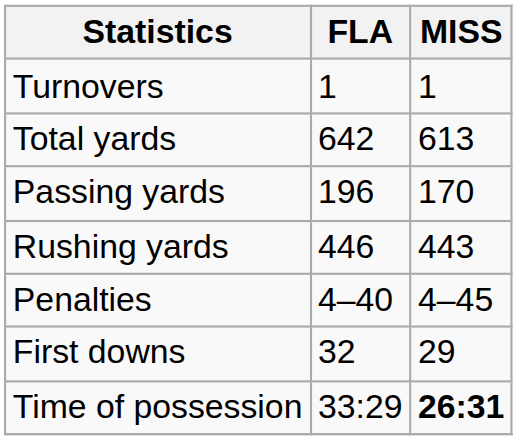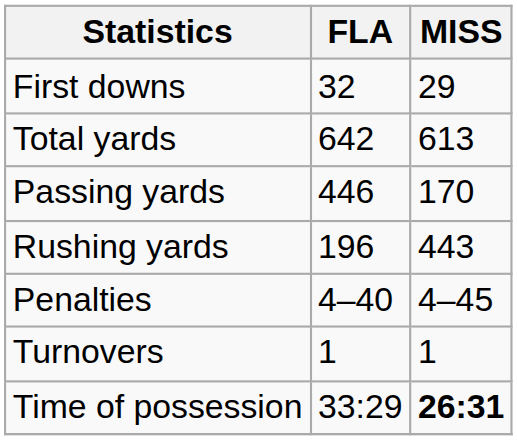rows swapped: (99, 353) <-> (88, 85)
(346, 192) 196 -> (346, 192) 446
(346, 246) 446 -> (346, 246) 196
